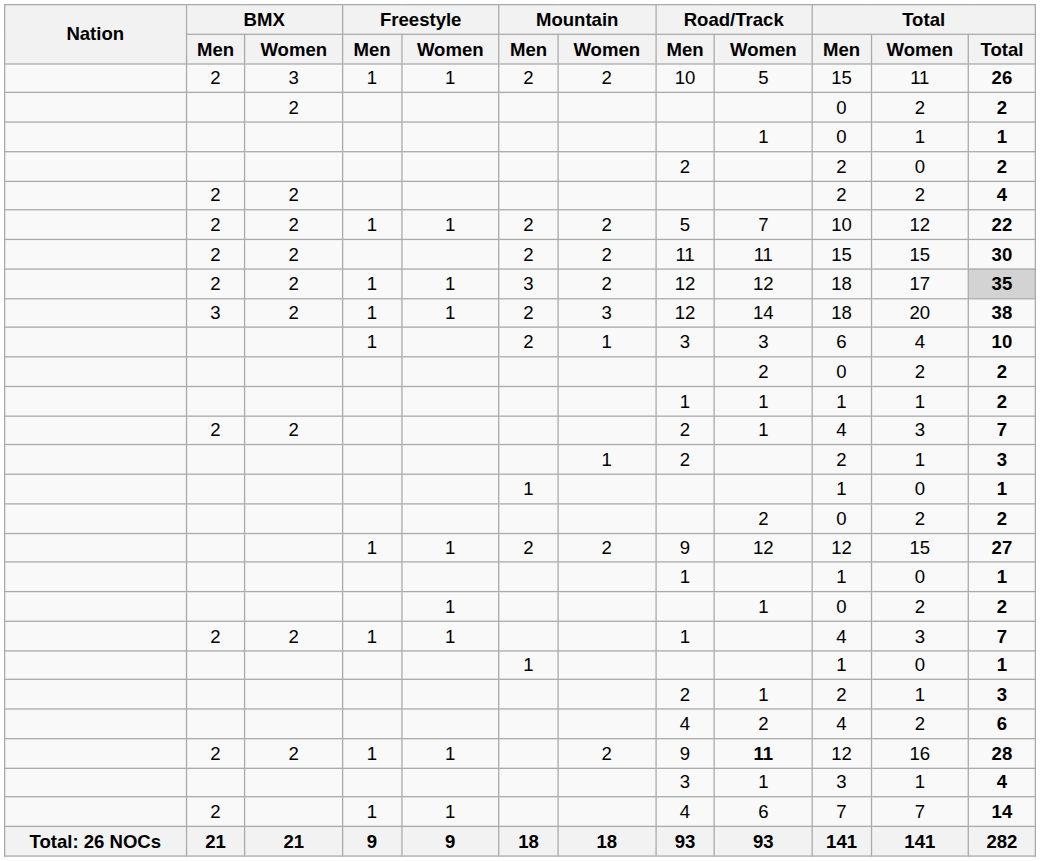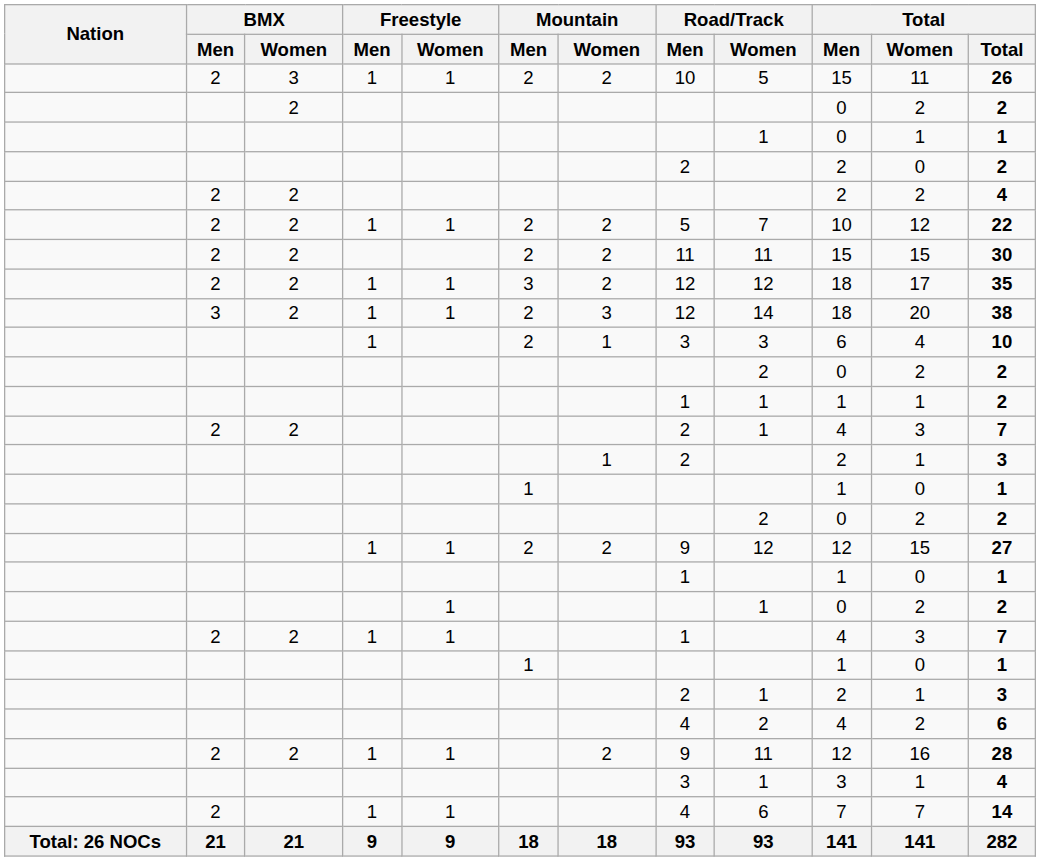(1002, 284) lightgrey background -> (1002, 284) no background
(763, 753) bold -> (763, 753) normal
